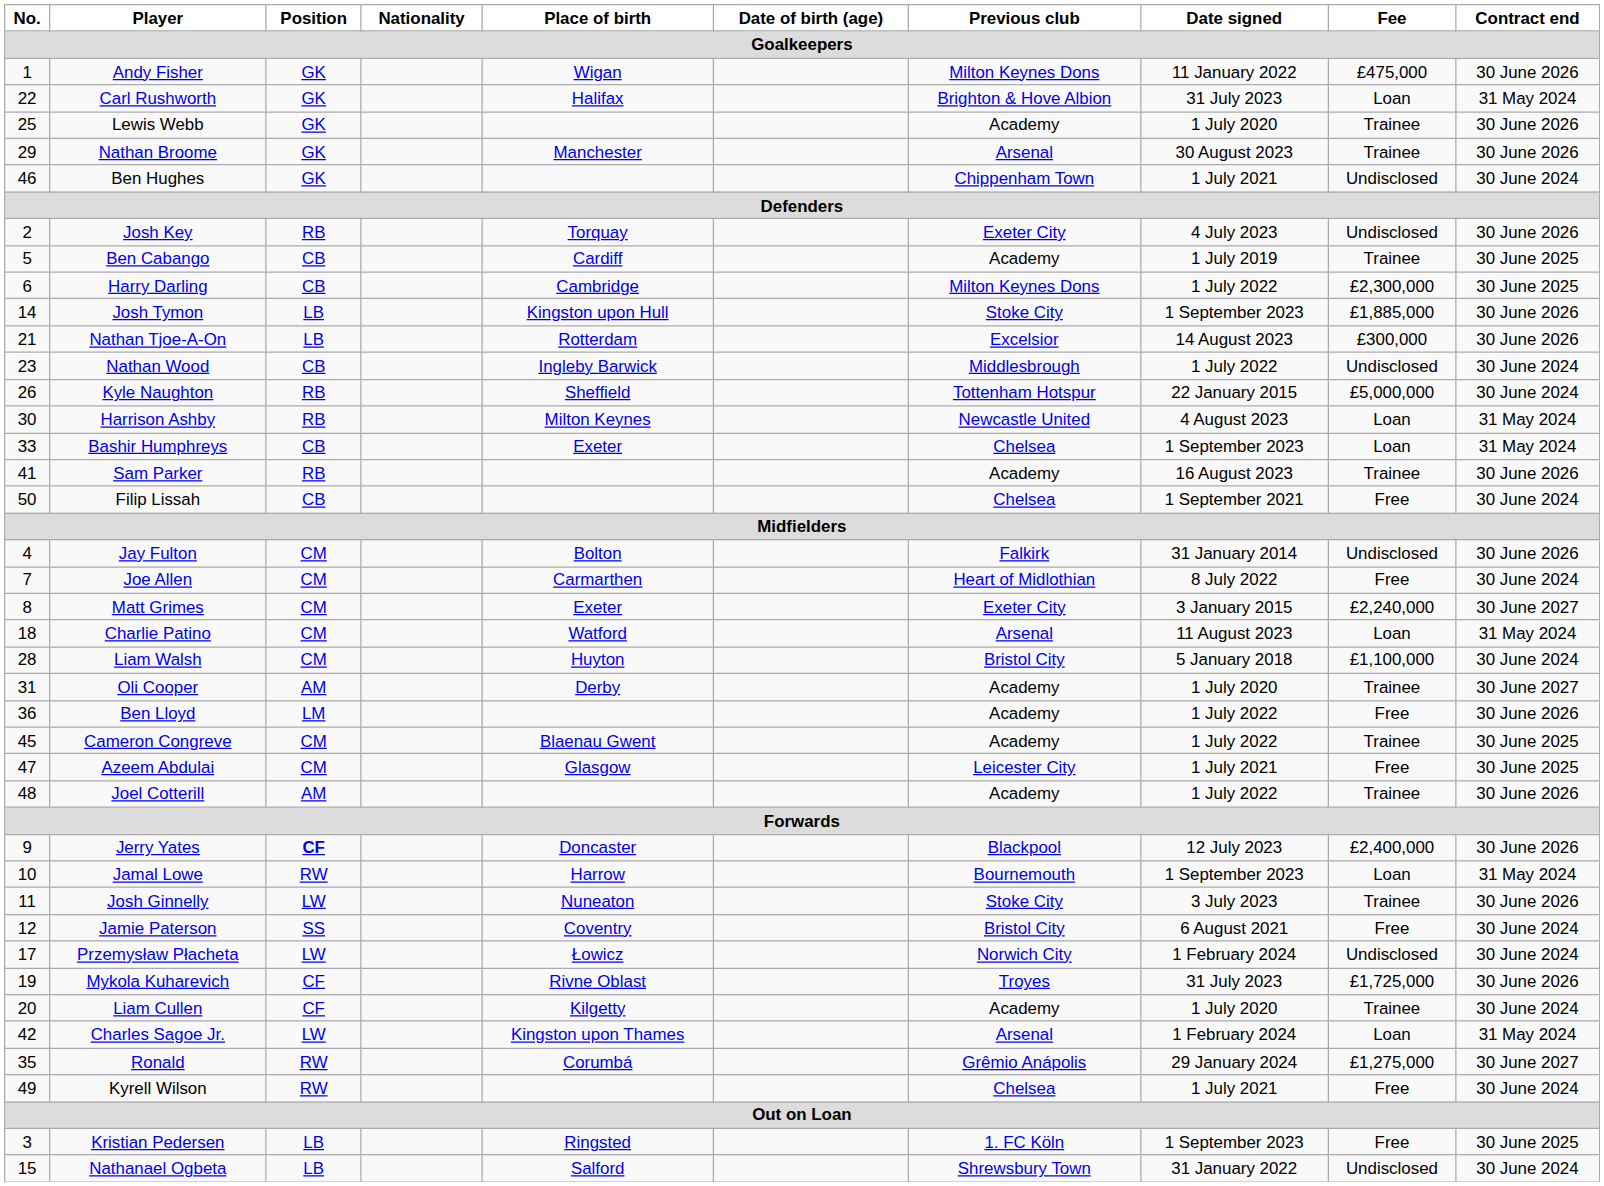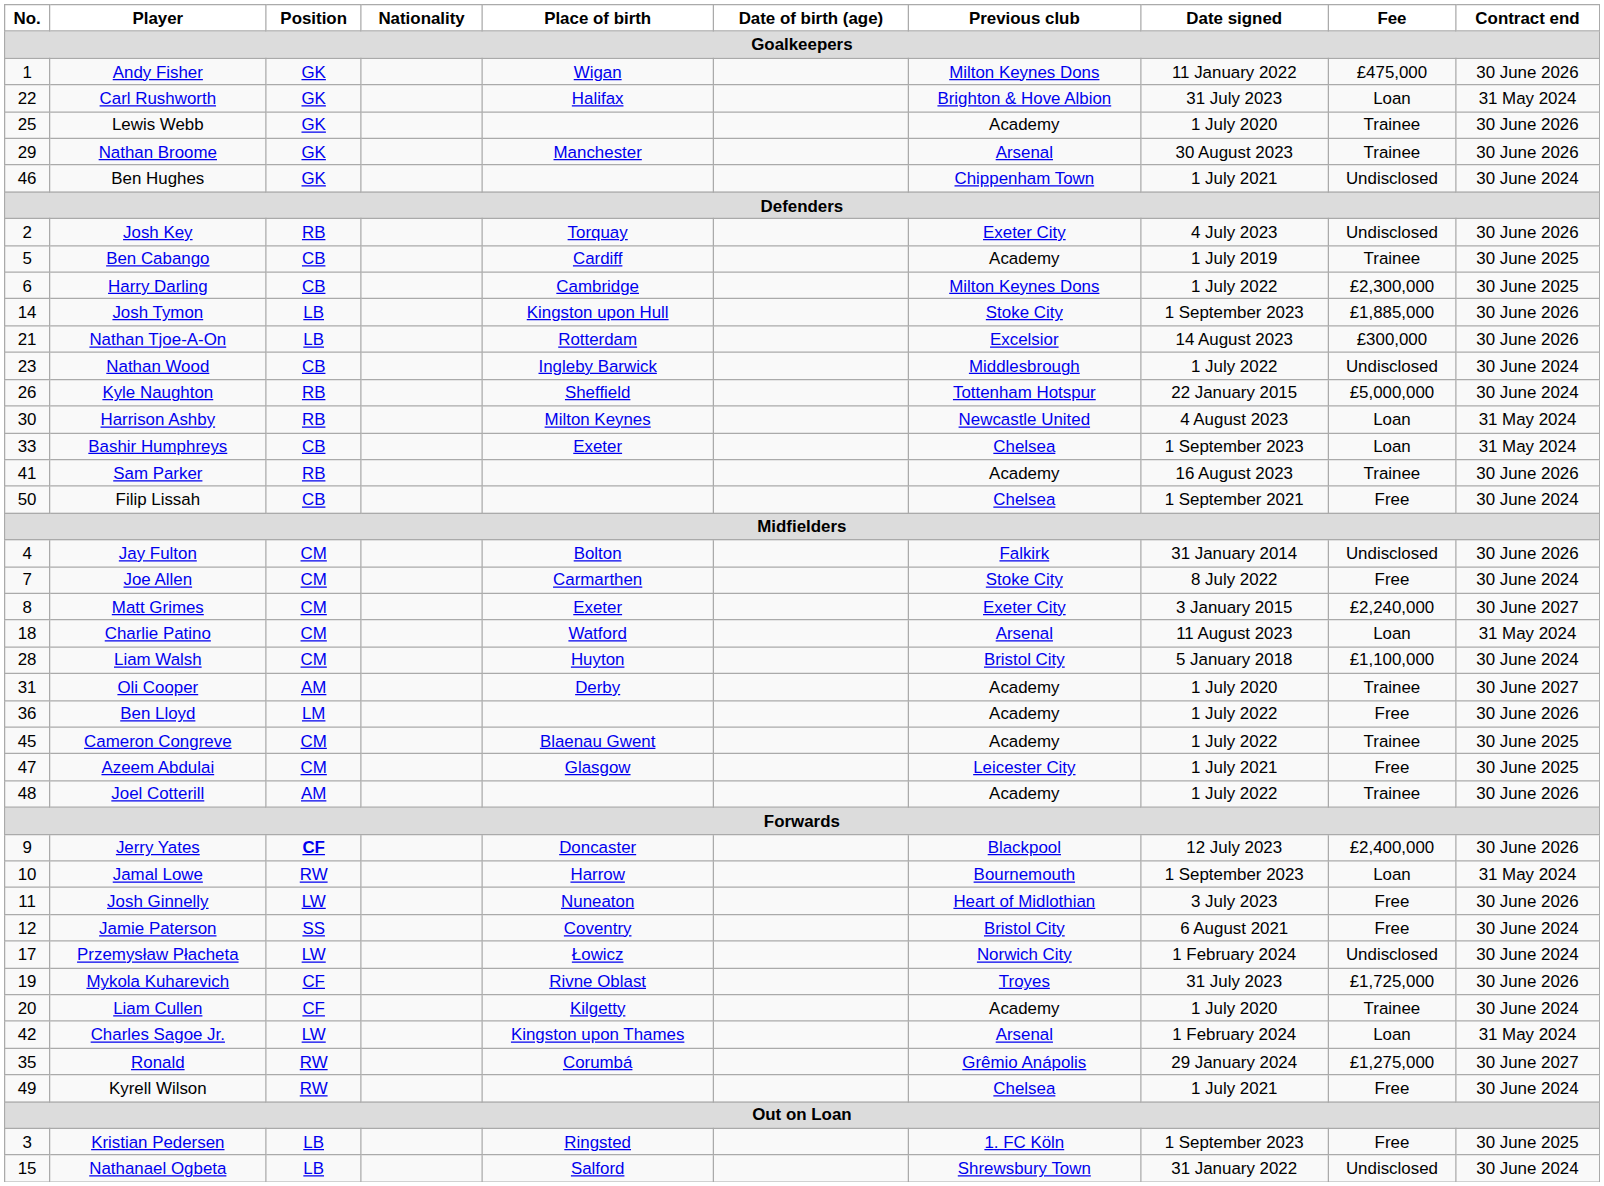(1024, 579) Heart of Midlothian -> (1024, 579) Stoke City
(1024, 901) Stoke City -> (1024, 901) Heart of Midlothian
(1392, 901) Trainee -> (1392, 901) Free
